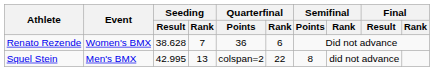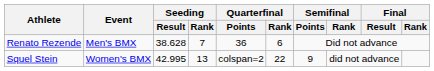(118, 43) Women's BMX -> (111, 43) Men's BMX
(111, 59) Men's BMX -> (118, 59) Women's BMX
(310, 59) 8 -> (310, 59) 9
